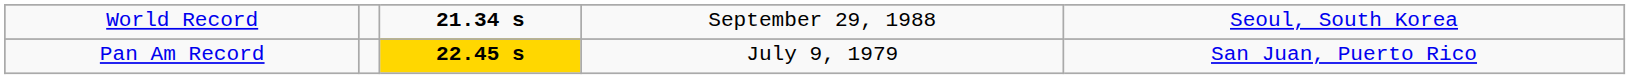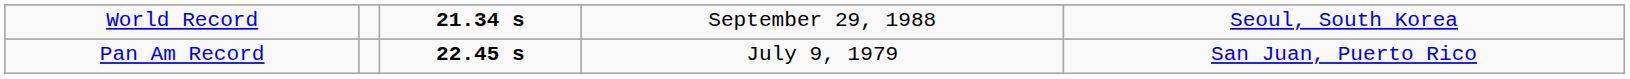(480, 56) gold background -> (480, 56) no background
